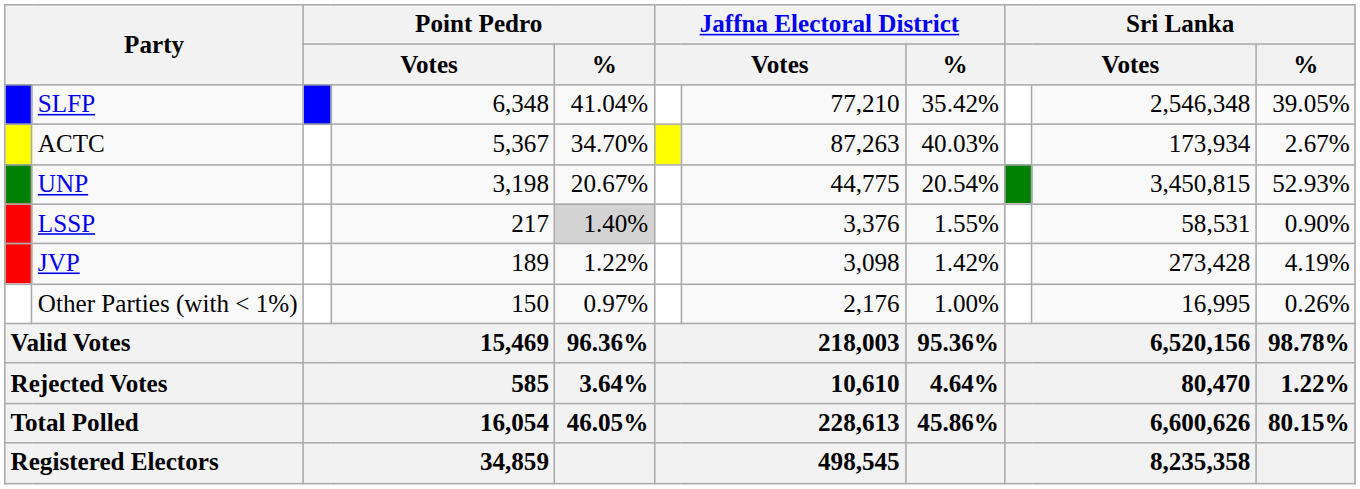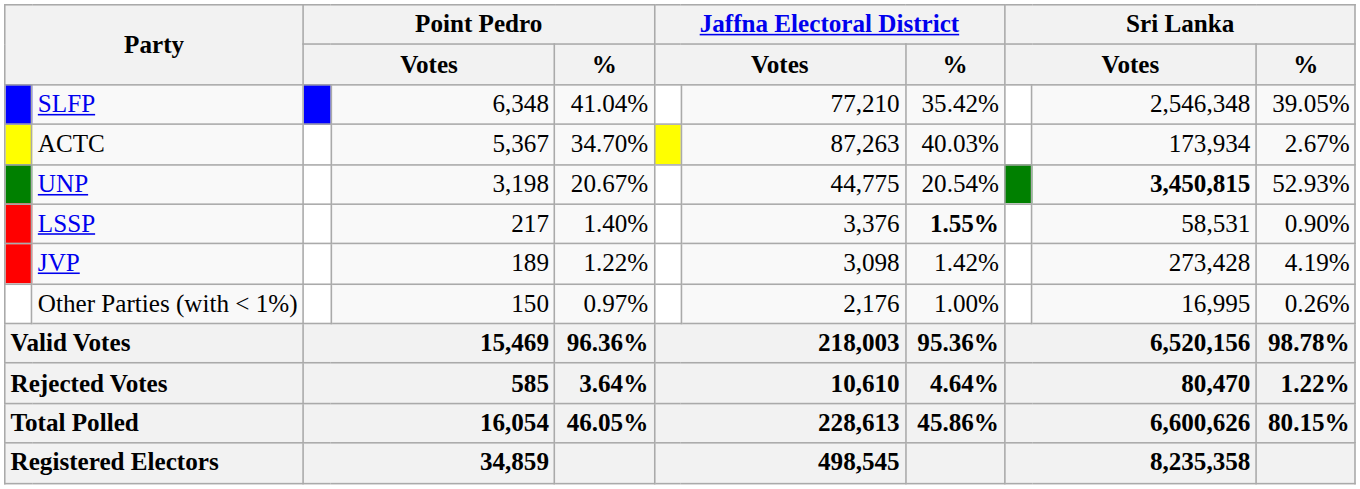(1200, 183) normal -> (1200, 183) bold
(616, 223) lightgrey background -> (616, 223) no background
(967, 223) normal -> (964, 223) bold
